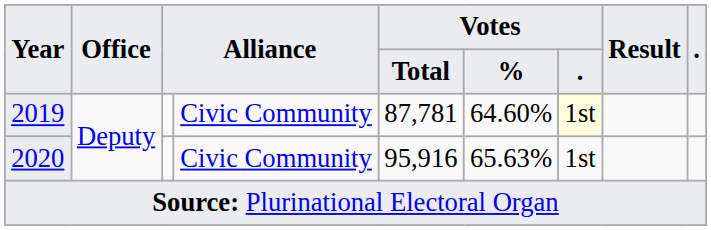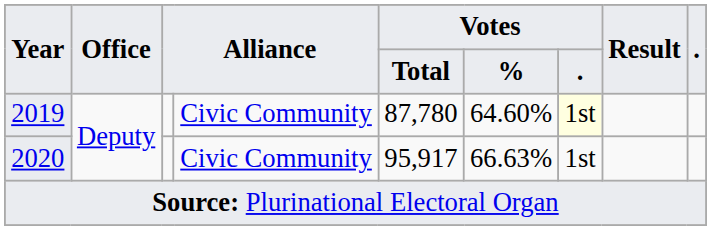(421, 114) 87,781 -> (421, 114) 87,780
(421, 158) 95,916 -> (421, 158) 95,917
(511, 158) 65.63% -> (511, 158) 66.63%
